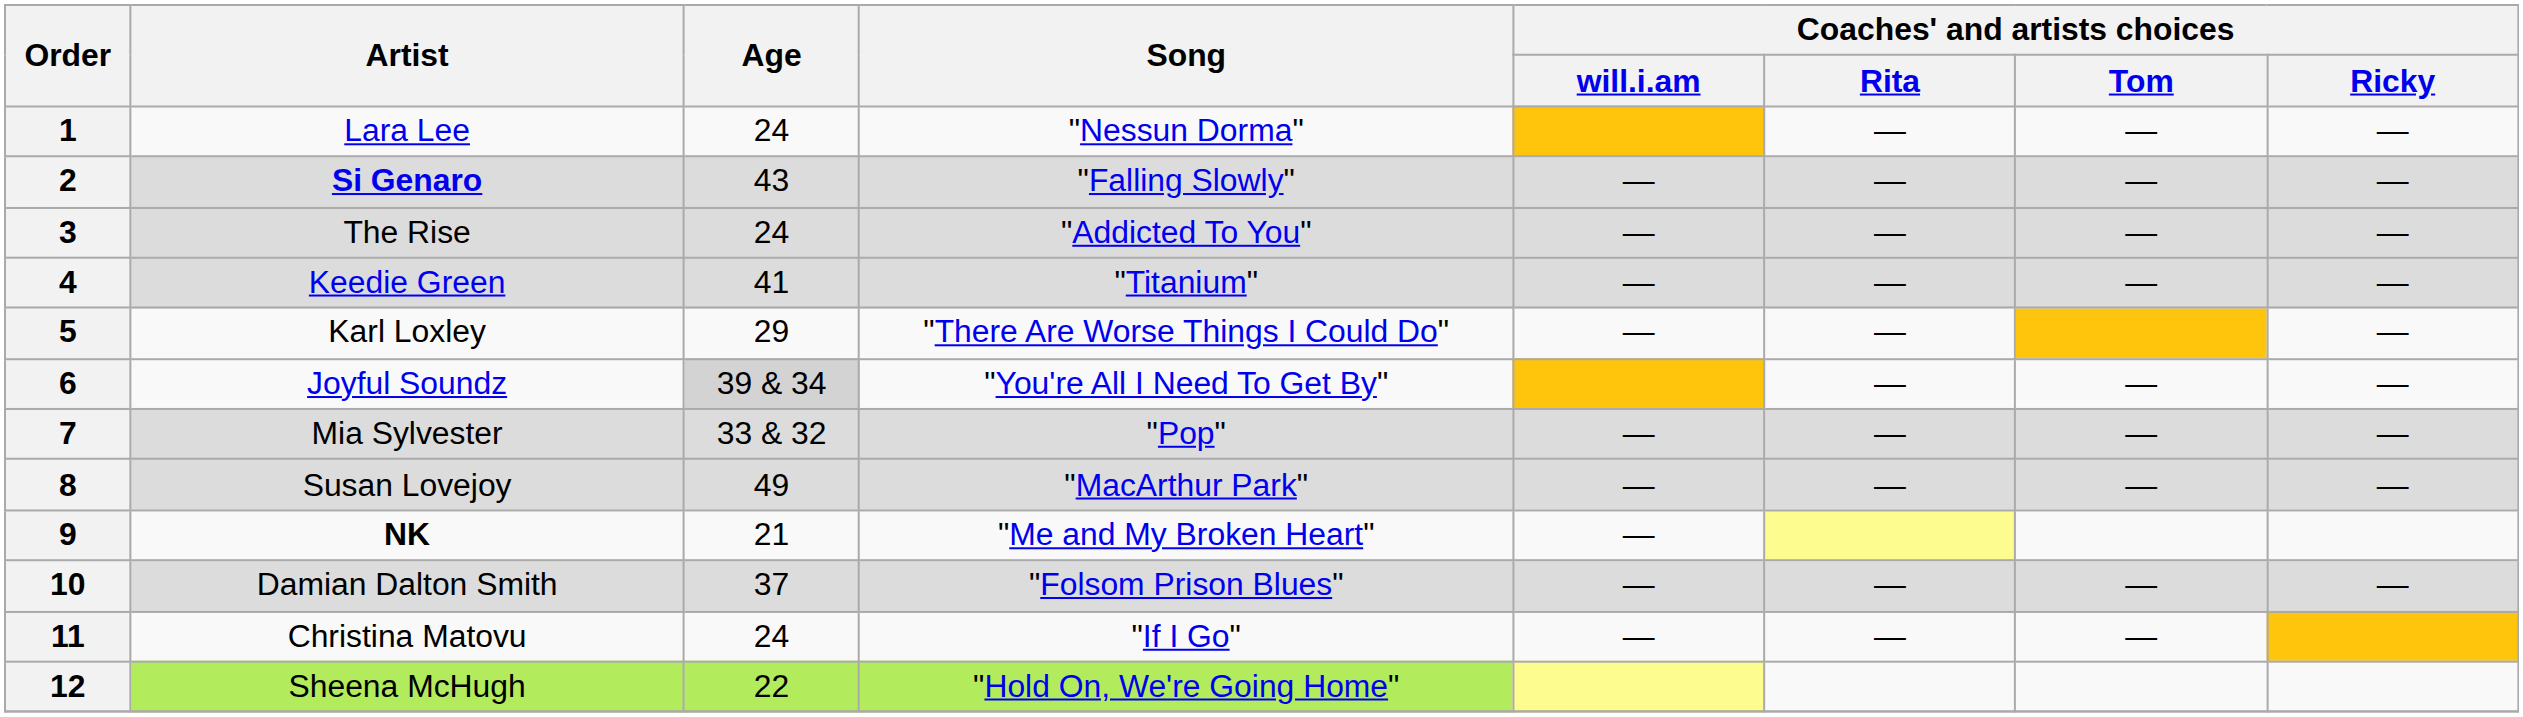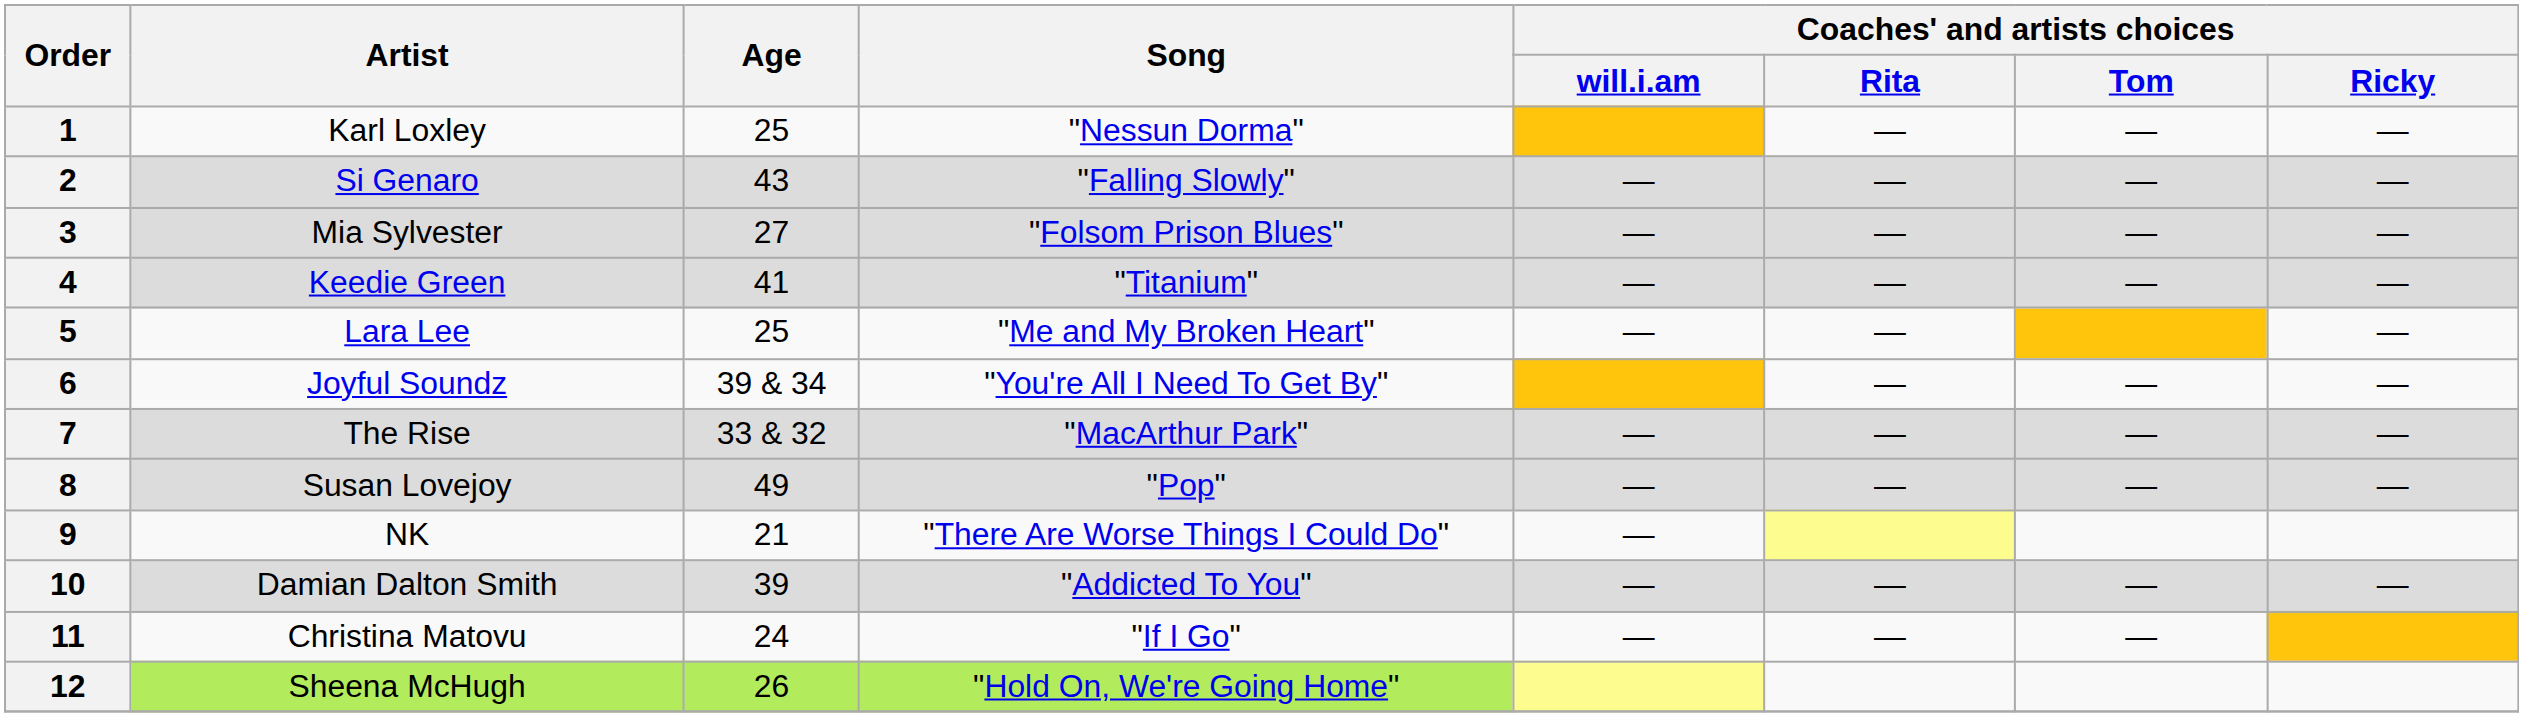(407, 130) Lara Lee -> (407, 130) Karl Loxley
(772, 130) 24 -> (772, 130) 25
(407, 181) bold -> (407, 181) normal
(407, 231) The Rise -> (407, 231) Mia Sylvester
(772, 231) 24 -> (772, 231) 27
(1186, 231) "Addicted To You" -> (1186, 231) "Folsom Prison Blues"
(407, 332) Karl Loxley -> (407, 332) Lara Lee
(772, 332) 29 -> (772, 332) 25
(1186, 332) "There Are Worse Things I Could Do" -> (1186, 332) "Me and My Broken Heart"
(772, 383) lightgrey background -> (772, 383) no background
(407, 433) Mia Sylvester -> (407, 433) The Rise
(1186, 433) "Pop" -> (1186, 433) "MacArthur Park"
(1186, 484) "MacArthur Park" -> (1186, 484) "Pop"
(407, 534) bold -> (407, 534) normal
(1186, 534) "Me and My Broken Heart" -> (1186, 534) "There Are Worse Things I Could Do"
(772, 585) 37 -> (772, 585) 39
(1186, 585) "Folsom Prison Blues" -> (1186, 585) "Addicted To You"
(772, 686) 22 -> (772, 686) 26
